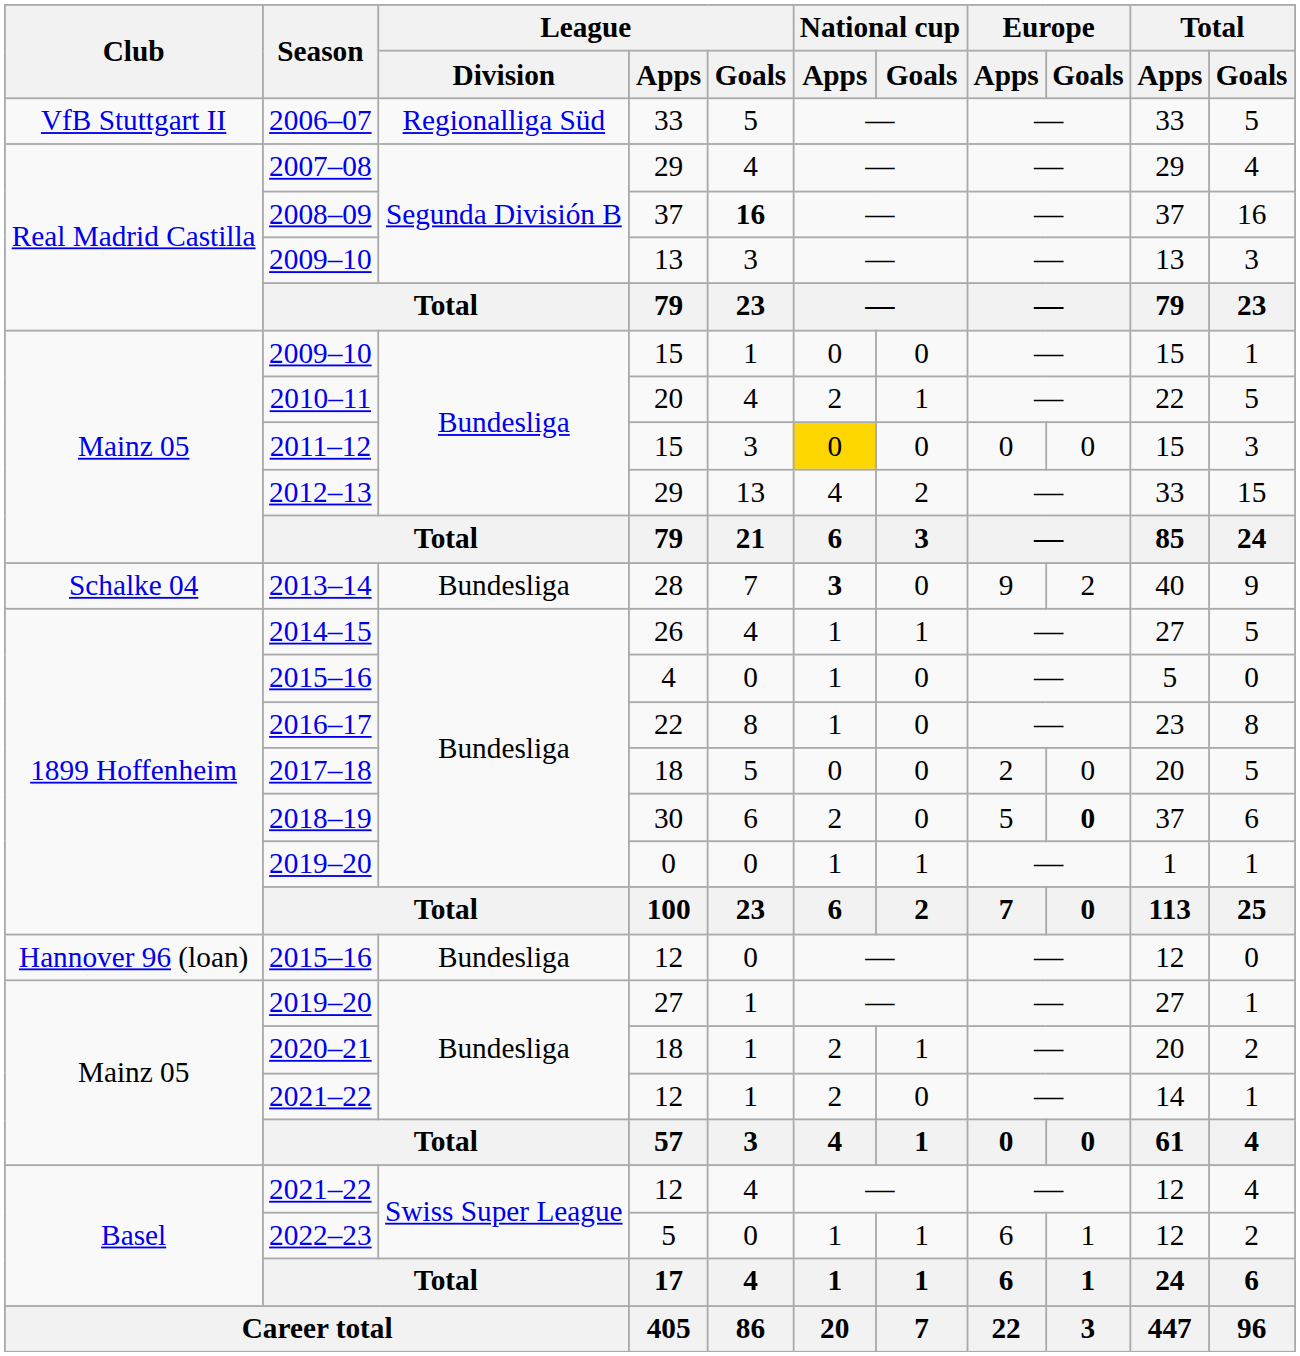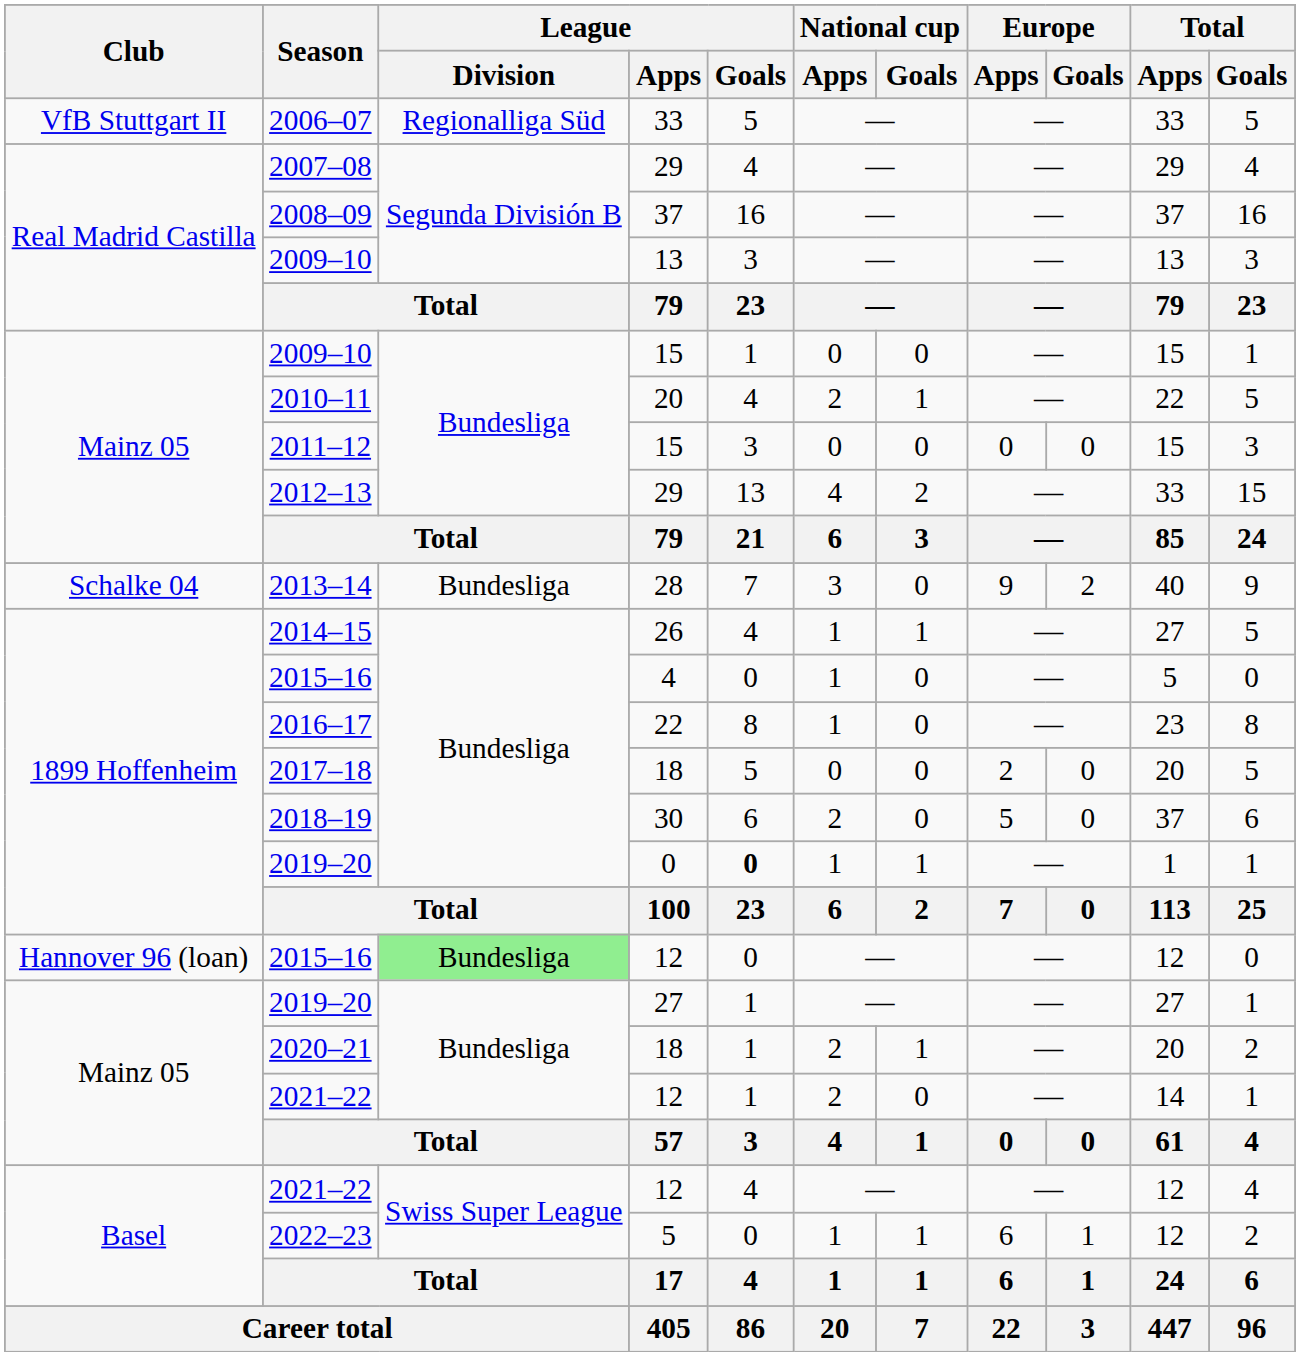(750, 213) bold -> (750, 213) normal
(835, 445) gold background -> (835, 445) no background
(835, 584) bold -> (835, 584) normal
(1088, 817) bold -> (1088, 817) normal
(750, 863) normal -> (750, 863) bold
(504, 956) no background -> (504, 956) lightgreen background
